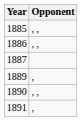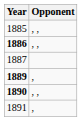(17, 44) normal -> (17, 44) bold
(17, 76) normal -> (17, 76) bold
(17, 92) normal -> (17, 92) bold
